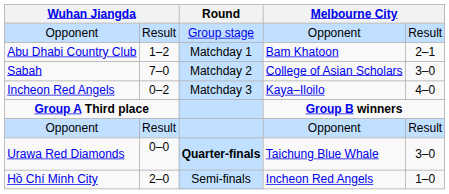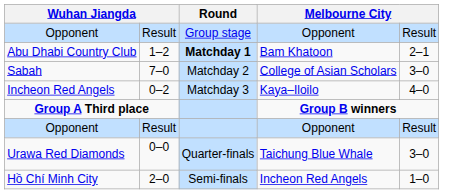(221, 52) normal -> (218, 52) bold
(221, 153) bold -> (218, 153) normal
